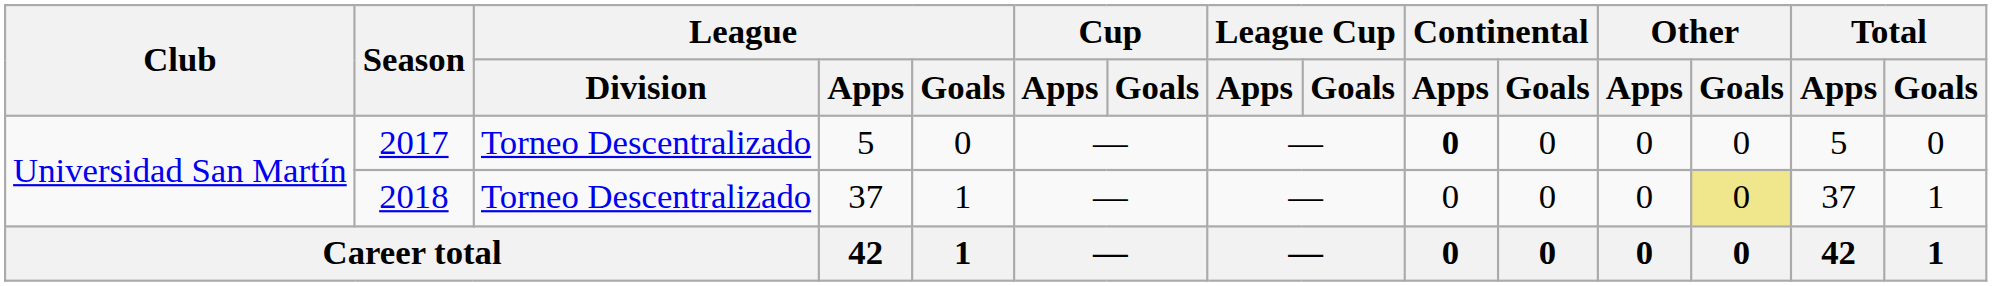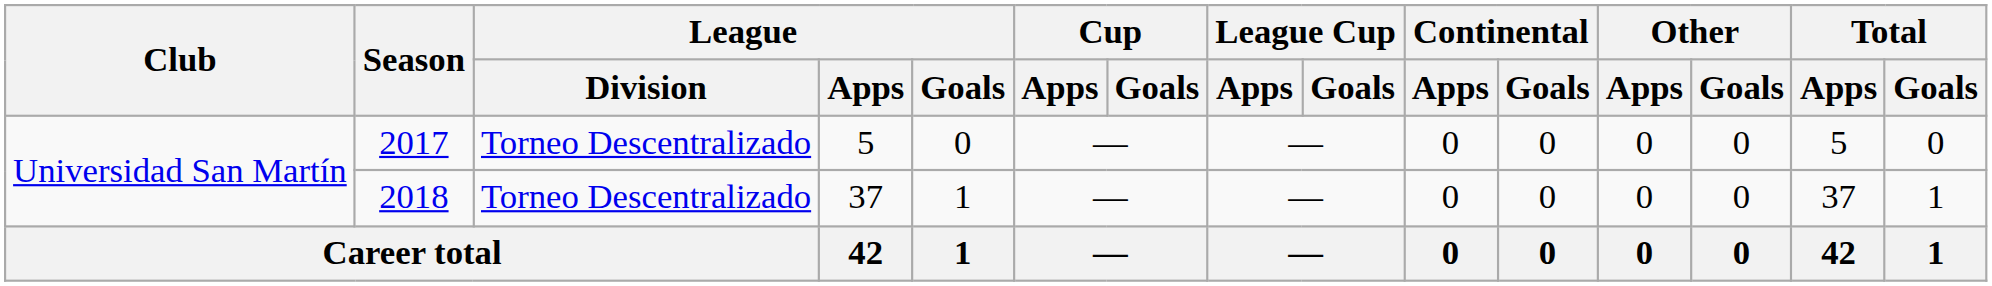(1450, 142) bold -> (1450, 142) normal
(1742, 197) khaki background -> (1742, 197) no background
